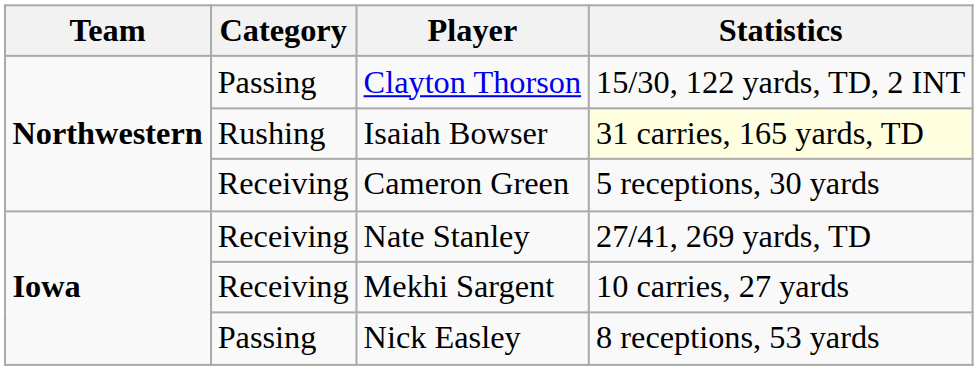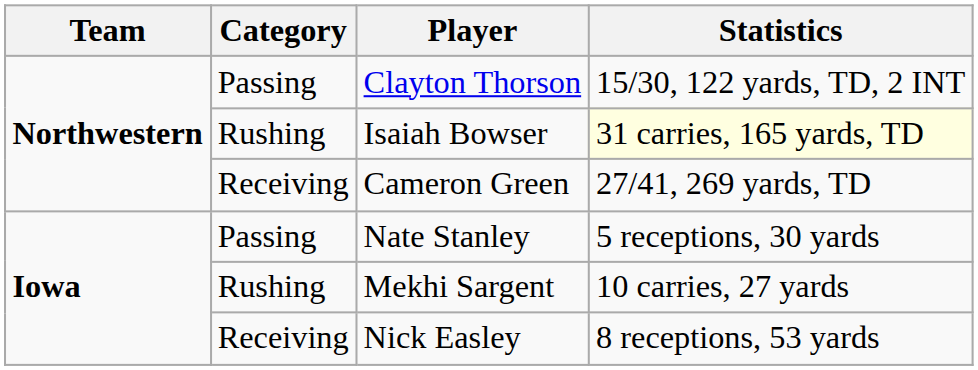(738, 184) 5 receptions, 30 yards -> (734, 184) 27/41, 269 yards, TD
(283, 235) Receiving -> (267, 235) Passing
(734, 235) 27/41, 269 yards, TD -> (738, 235) 5 receptions, 30 yards
(283, 286) Receiving -> (272, 286) Rushing
(267, 337) Passing -> (283, 337) Receiving
